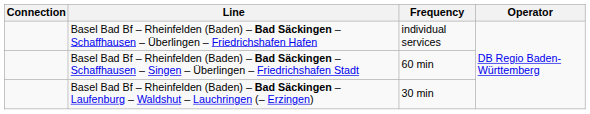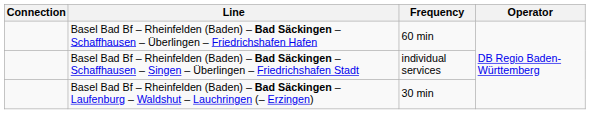(424, 36) individual services -> (418, 36) 60 min
(418, 65) 60 min -> (424, 65) individual services
